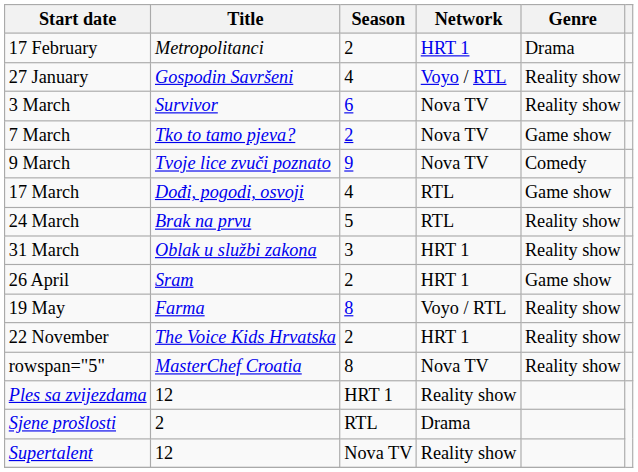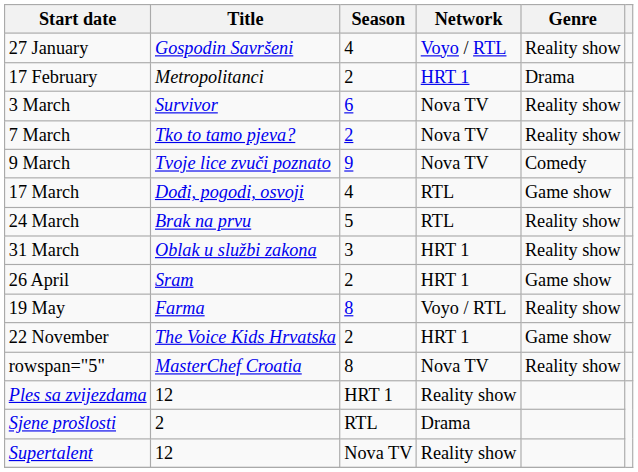rows swapped: (49, 76) <-> (53, 47)
(568, 134) Game show -> (573, 134) Reality show
(573, 337) Reality show -> (568, 337) Game show
